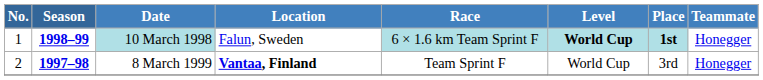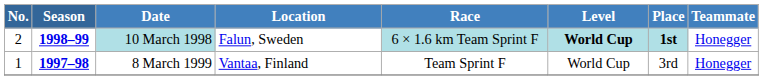(18, 40) 1 -> (18, 40) 2
(18, 63) 2 -> (18, 63) 1
(268, 63) bold -> (263, 63) normal
